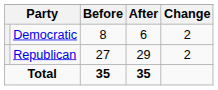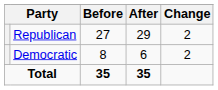rows swapped: (45, 54) <-> (45, 34)
